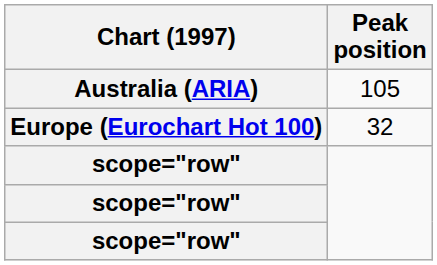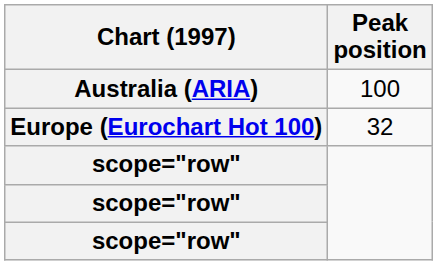(380, 88) 105 -> (380, 88) 100
